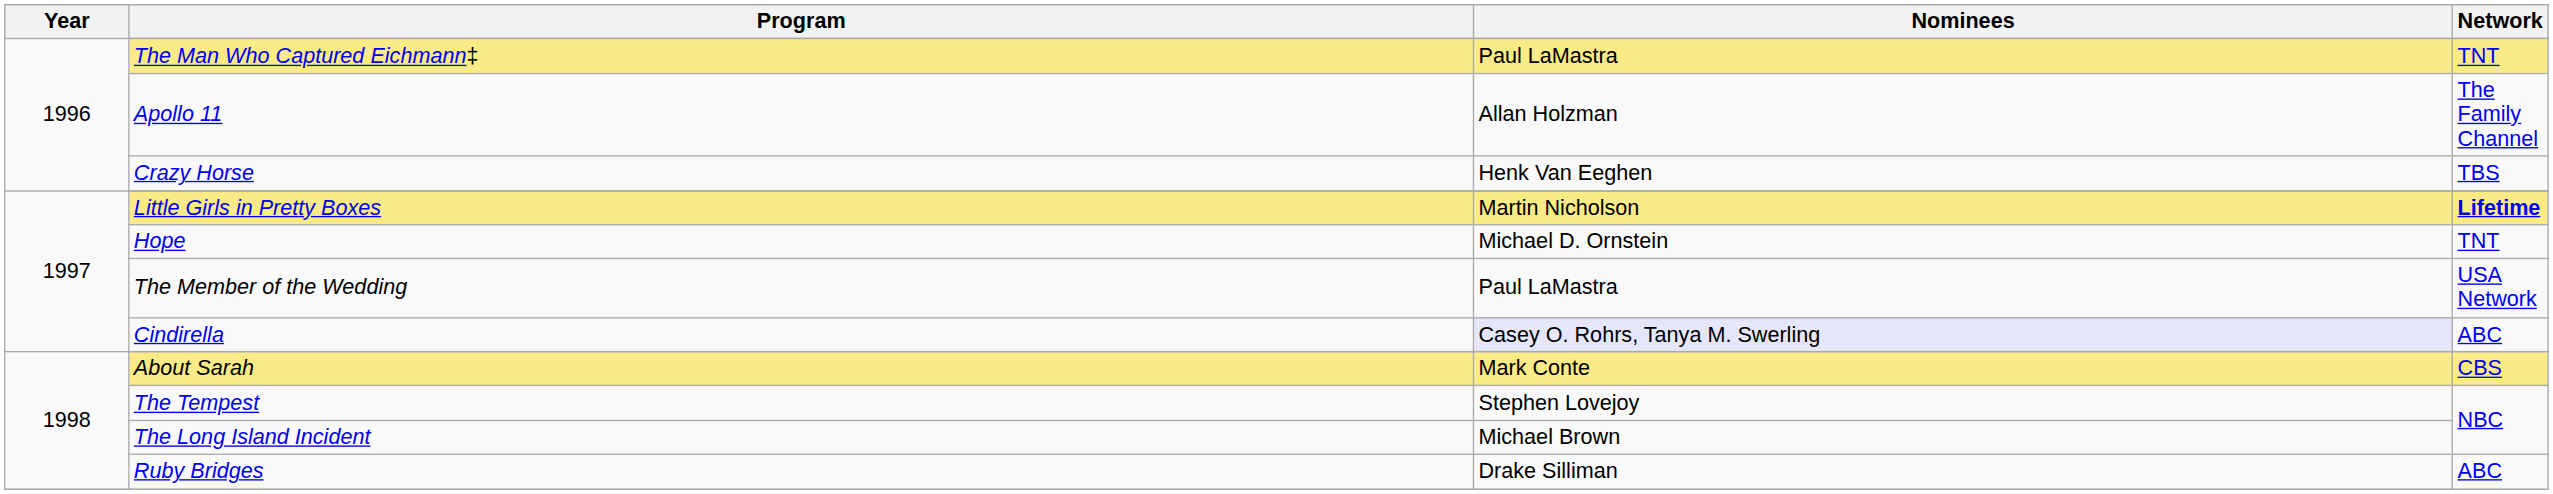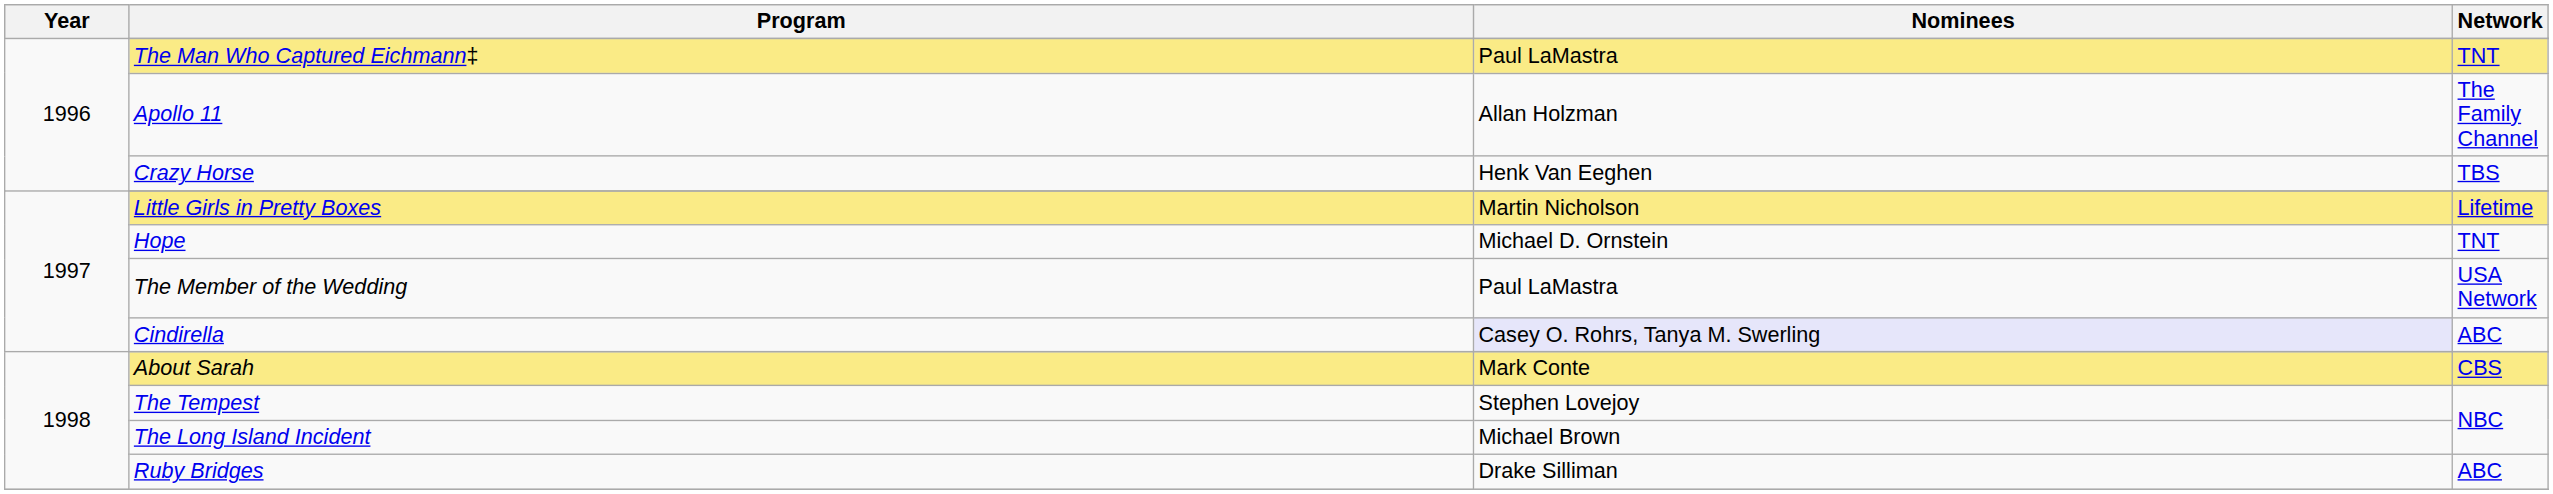(2499, 207) bold -> (2495, 207) normal
